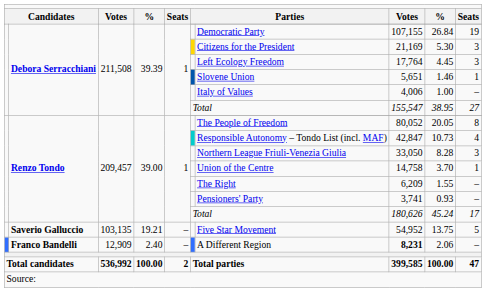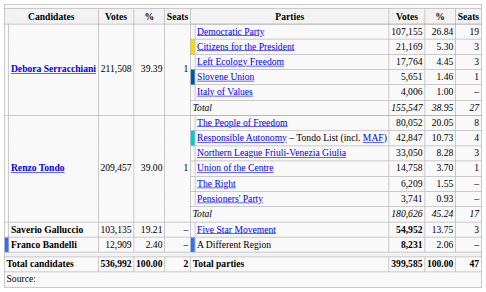(409, 229) normal -> (409, 229) bold
(477, 229) 5 -> (477, 229) 3
